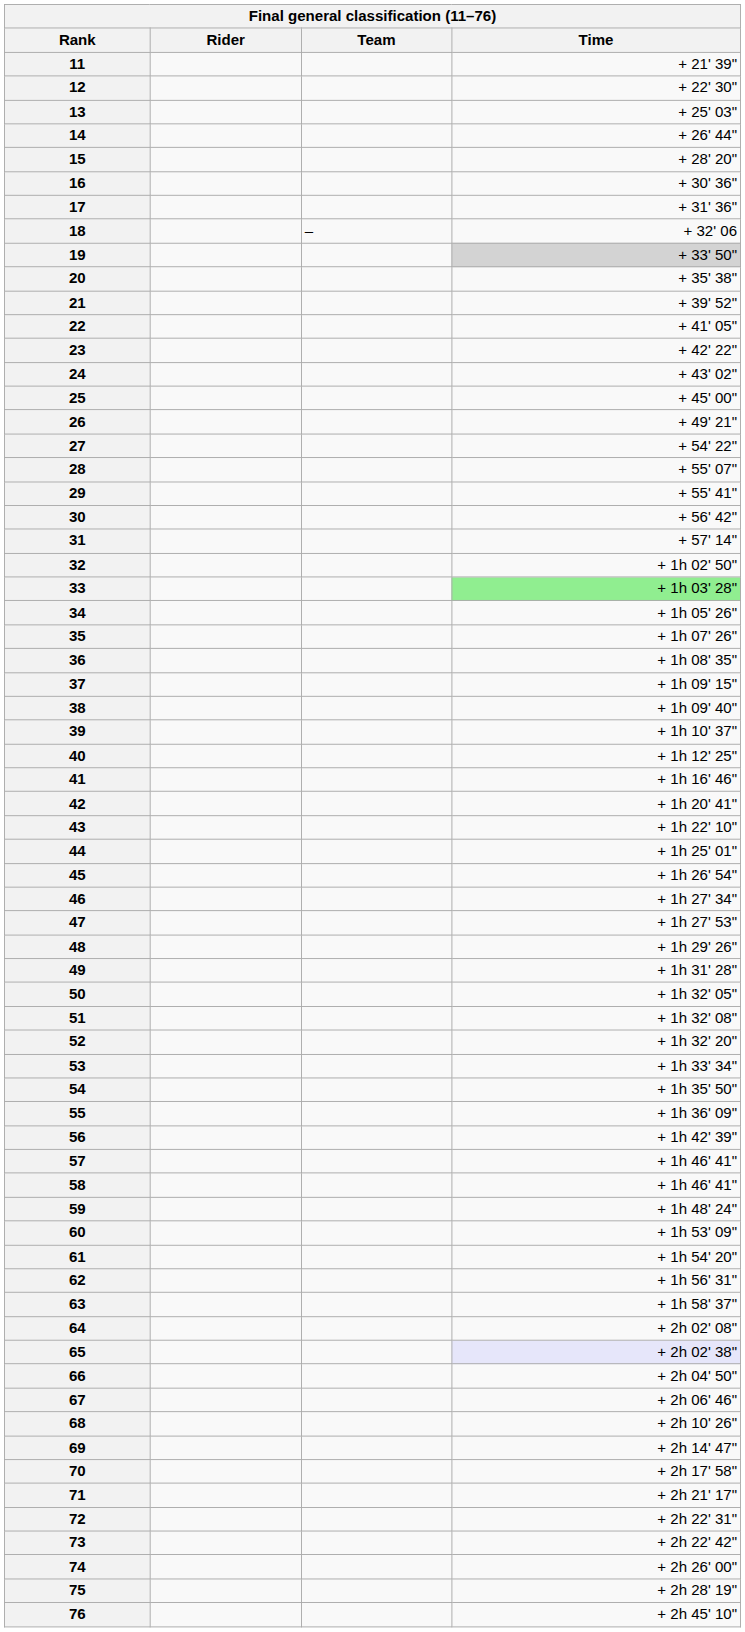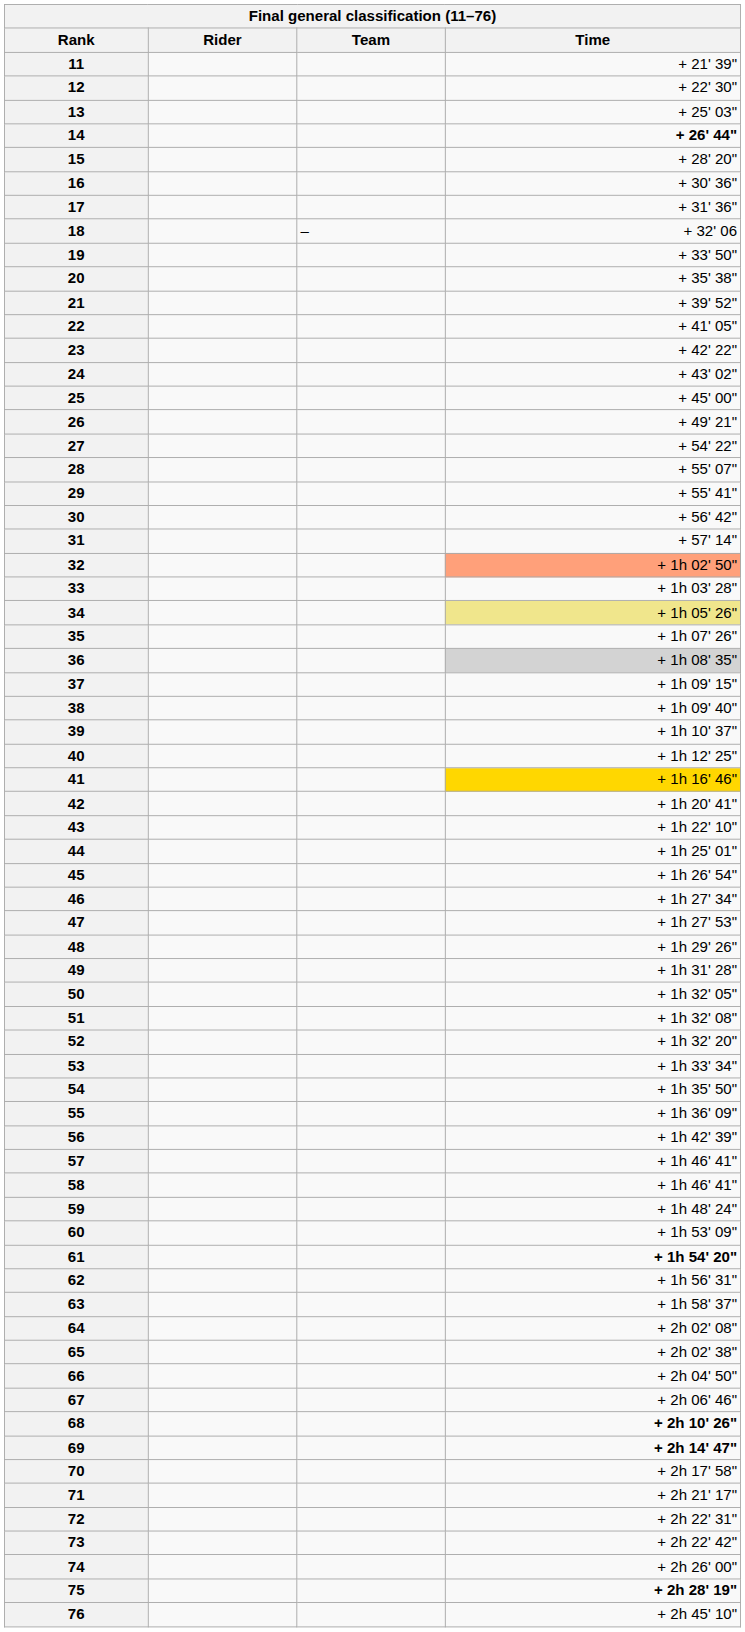(708, 135) normal -> (706, 135) bold
(708, 254) lightgrey background -> (708, 254) no background
(697, 565) no background -> (697, 565) lightsalmon background
(697, 588) lightgreen background -> (697, 588) no background
(697, 612) no background -> (697, 612) khaki background
(697, 660) no background -> (697, 660) lightgrey background
(697, 779) no background -> (697, 779) gold background
(697, 1256) normal -> (696, 1256) bold
(697, 1352) lavender background -> (697, 1352) no background
(697, 1423) normal -> (696, 1423) bold
(697, 1447) normal -> (696, 1447) bold
(697, 1590) normal -> (696, 1590) bold
